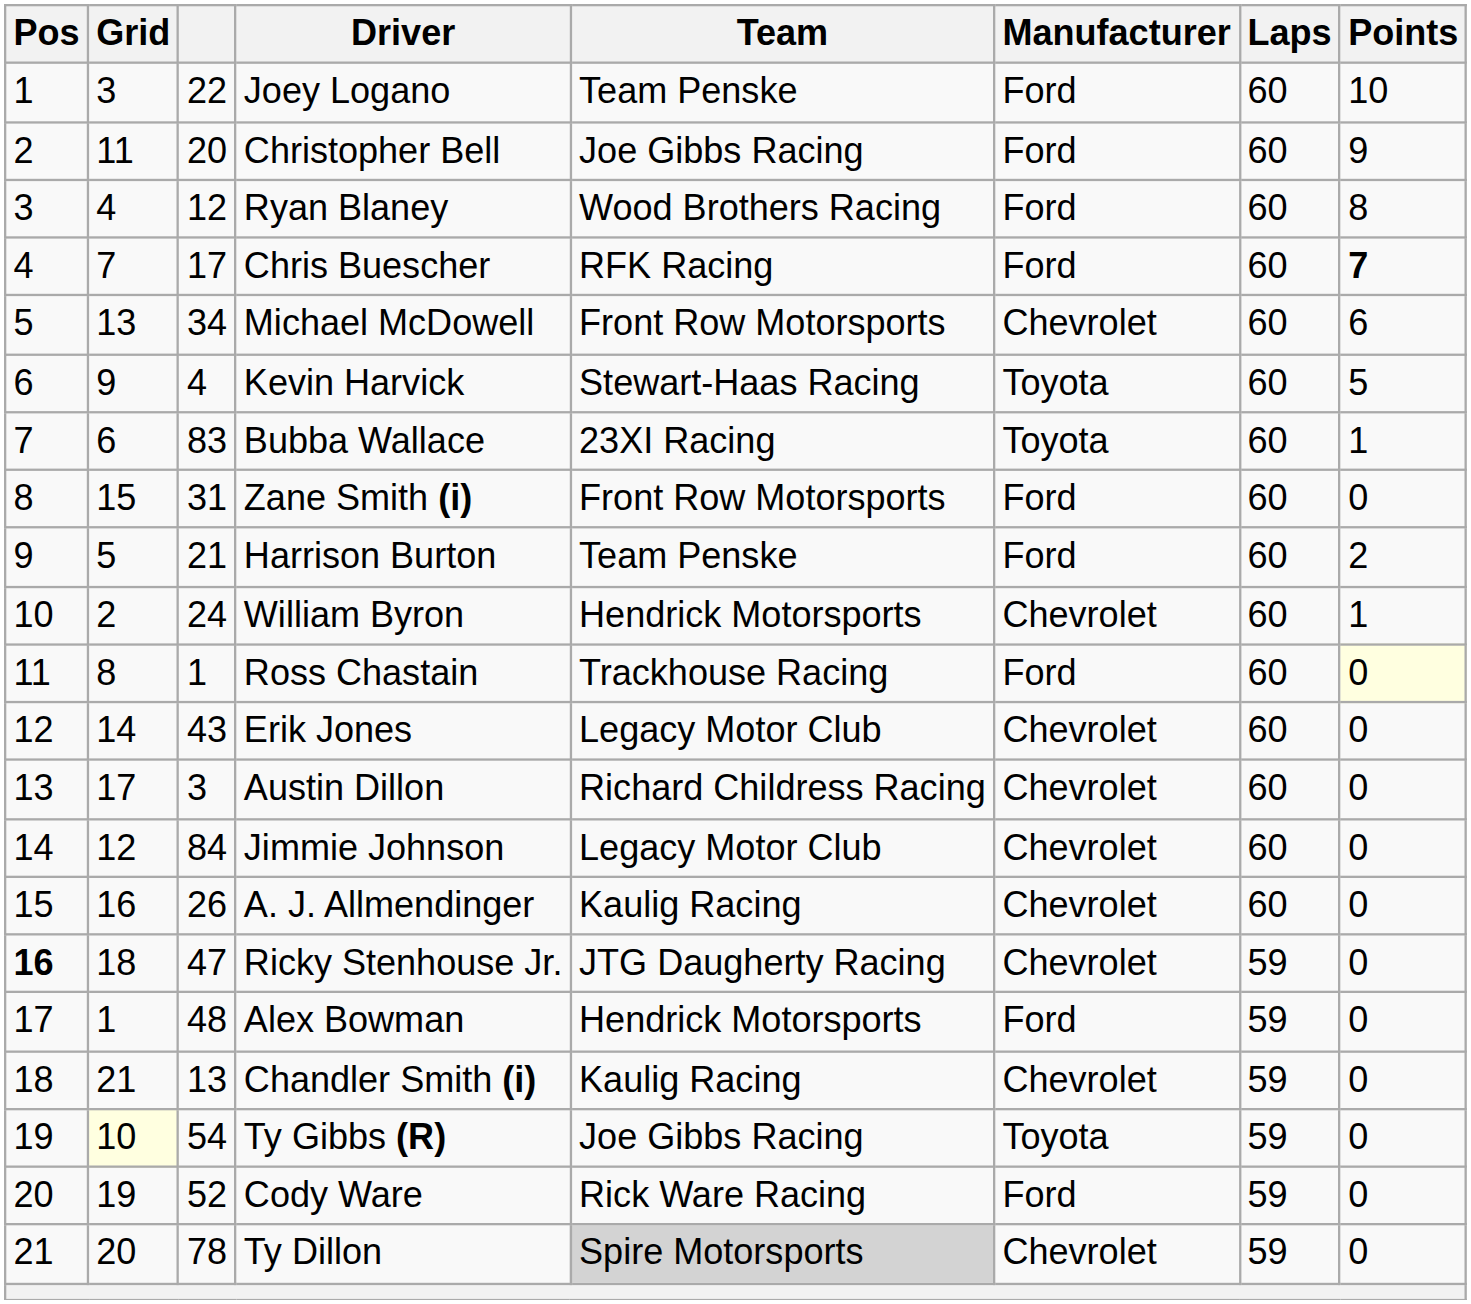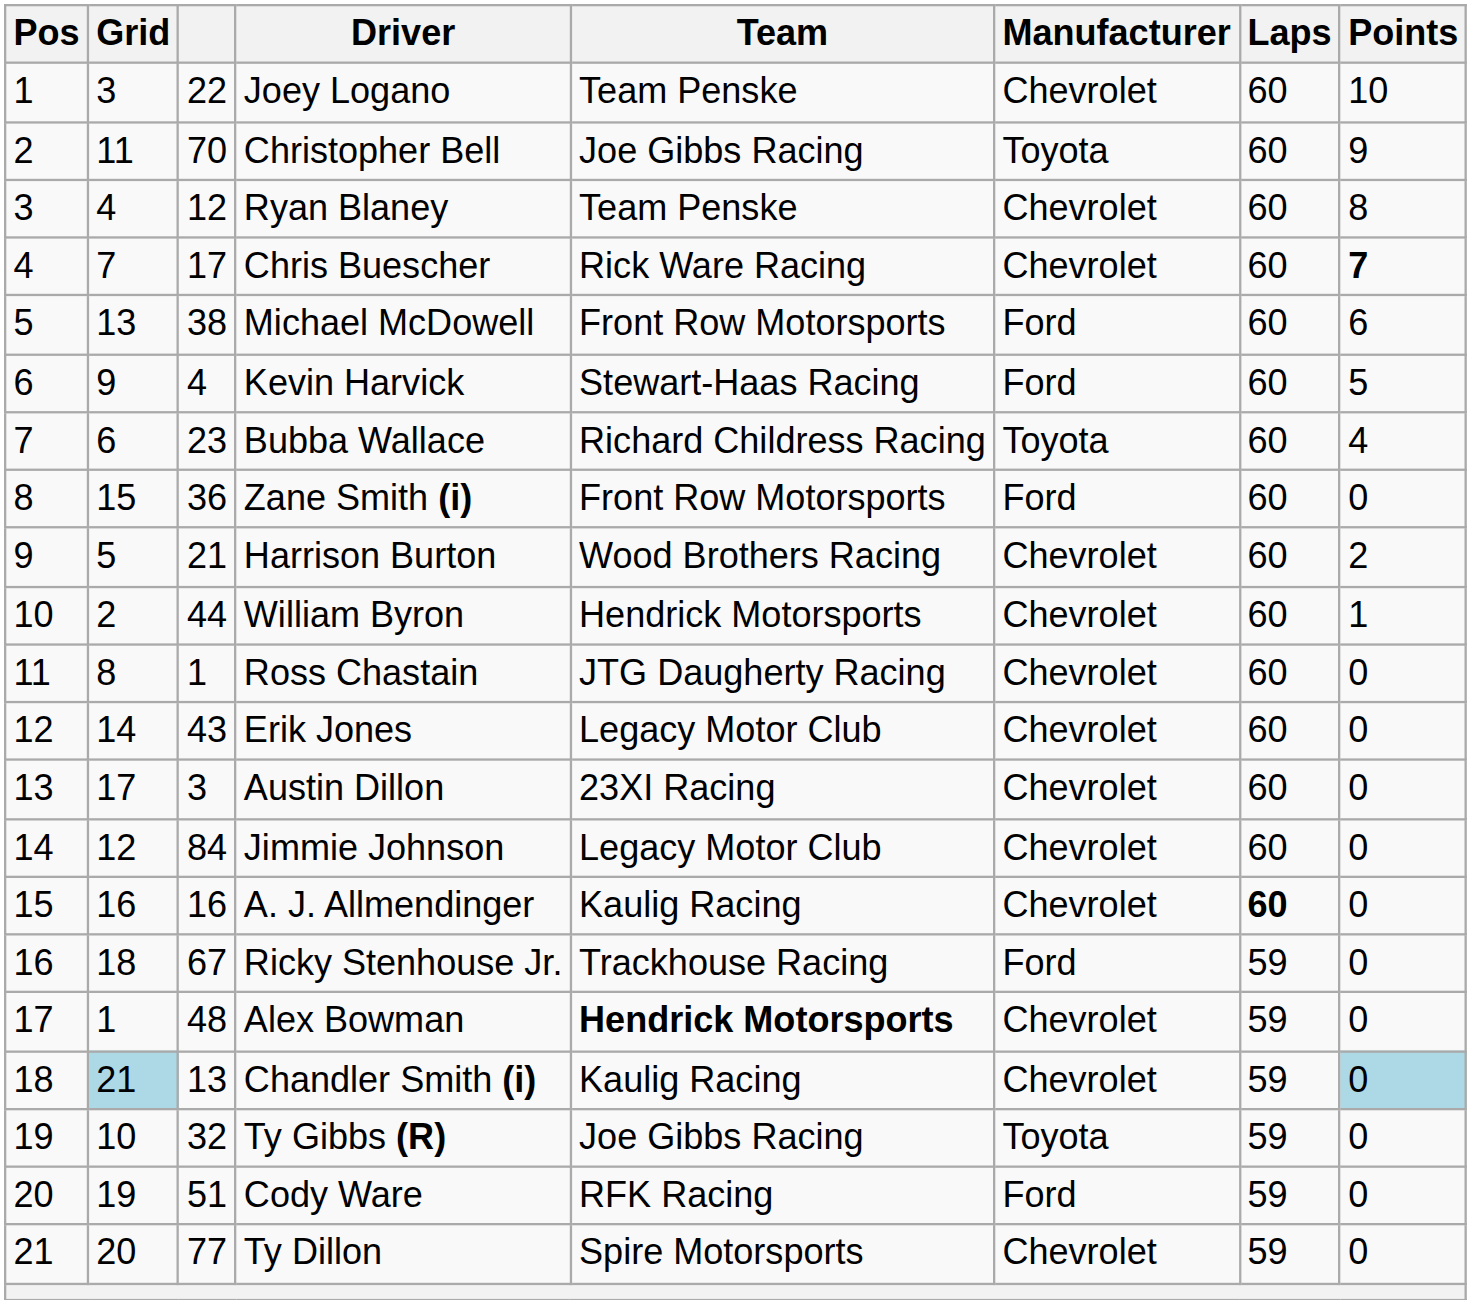(1040, 91) Ford -> (1080, 91) Chevrolet
(207, 149) 20 -> (207, 149) 70
(1040, 149) Ford -> (1056, 149) Toyota
(760, 207) Wood Brothers Racing -> (688, 207) Team Penske
(1040, 207) Ford -> (1080, 207) Chevrolet
(676, 265) RFK Racing -> (723, 265) Rick Ware Racing
(1040, 265) Ford -> (1080, 265) Chevrolet
(207, 323) 34 -> (207, 323) 38
(1080, 323) Chevrolet -> (1040, 323) Ford
(1056, 381) Toyota -> (1040, 381) Ford
(207, 439) 83 -> (207, 439) 23
(677, 439) 23XI Racing -> (782, 439) Richard Childress Racing
(1358, 439) 1 -> (1358, 439) 4
(207, 497) 31 -> (207, 497) 36
(688, 555) Team Penske -> (760, 555) Wood Brothers Racing
(1040, 555) Ford -> (1080, 555) Chevrolet
(207, 613) 24 -> (207, 613) 44
(734, 672) Trackhouse Racing -> (762, 672) JTG Daugherty Racing
(1040, 672) Ford -> (1080, 672) Chevrolet
(1358, 672) lightyellow background -> (1358, 672) no background
(782, 788) Richard Childress Racing -> (677, 788) 23XI Racing
(207, 904) 26 -> (207, 904) 16
(1268, 904) normal -> (1268, 904) bold
(34, 962) bold -> (34, 962) normal
(207, 962) 47 -> (207, 962) 67
(762, 962) JTG Daugherty Racing -> (734, 962) Trackhouse Racing
(1080, 962) Chevrolet -> (1040, 962) Ford
(750, 1020) normal -> (766, 1020) bold
(1040, 1020) Ford -> (1080, 1020) Chevrolet
(116, 1078) no background -> (116, 1078) lightblue background
(1358, 1078) no background -> (1358, 1078) lightblue background
(116, 1136) lightyellow background -> (116, 1136) no background
(207, 1136) 54 -> (207, 1136) 32
(207, 1194) 52 -> (207, 1194) 51
(723, 1194) Rick Ware Racing -> (676, 1194) RFK Racing
(207, 1252) 78 -> (207, 1252) 77
(721, 1252) lightgrey background -> (721, 1252) no background
